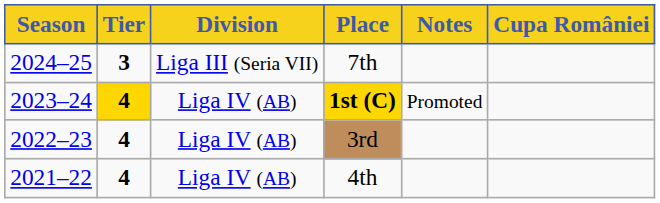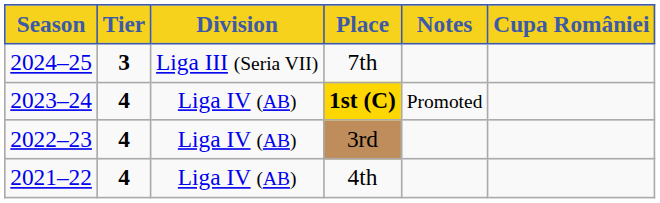(124, 101) gold background -> (124, 101) no background
